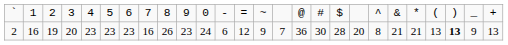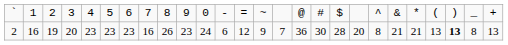(474, 31) 9 -> (474, 31) 8
